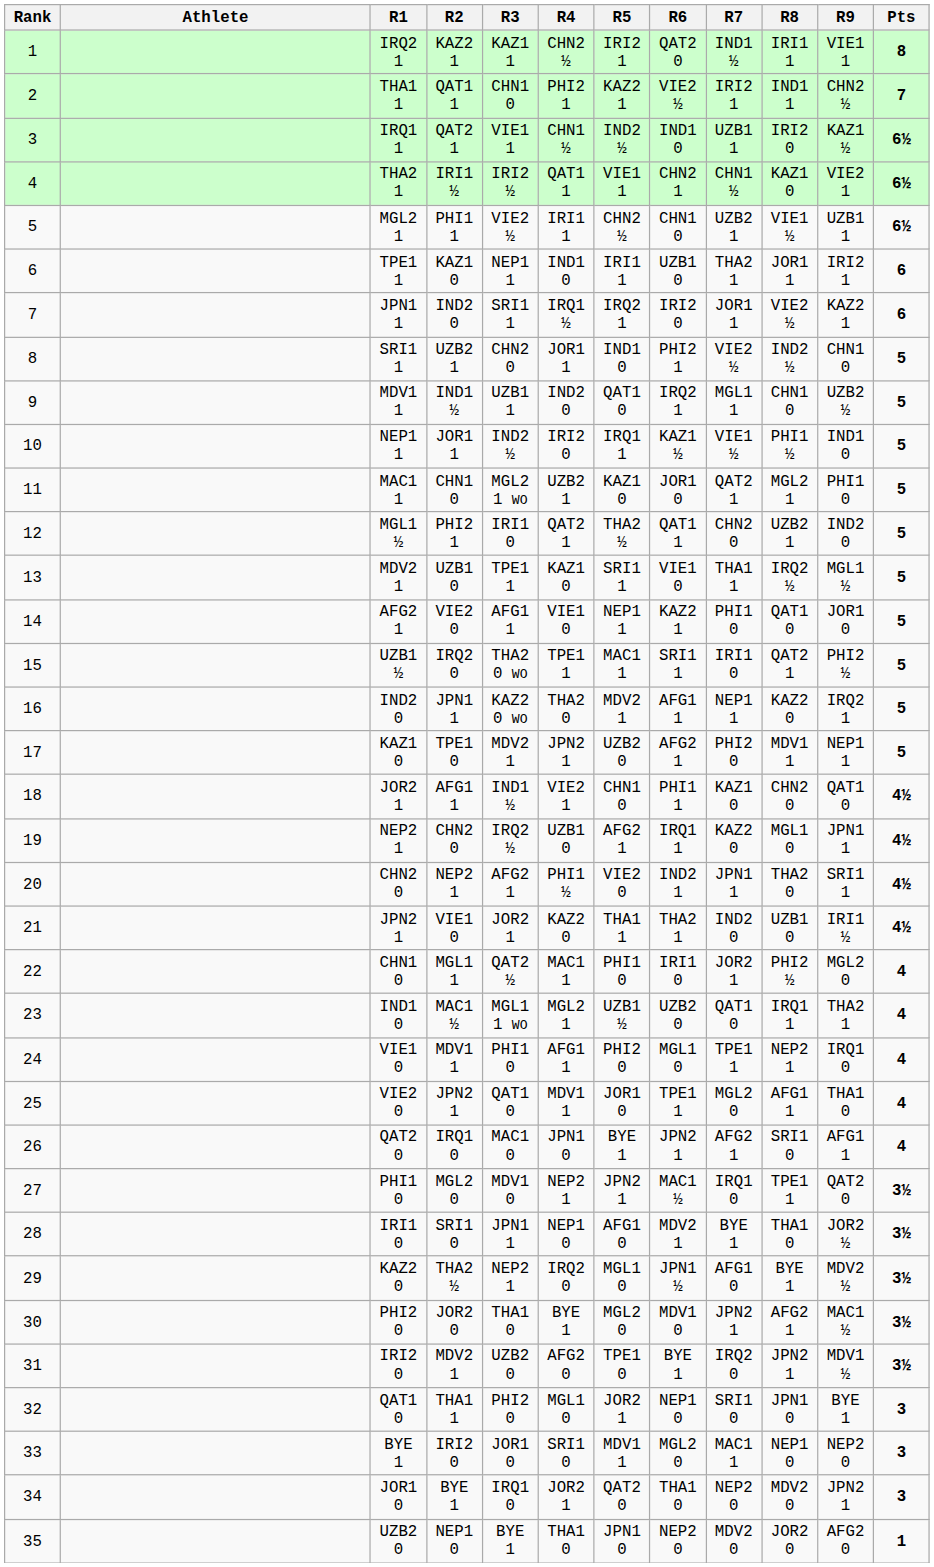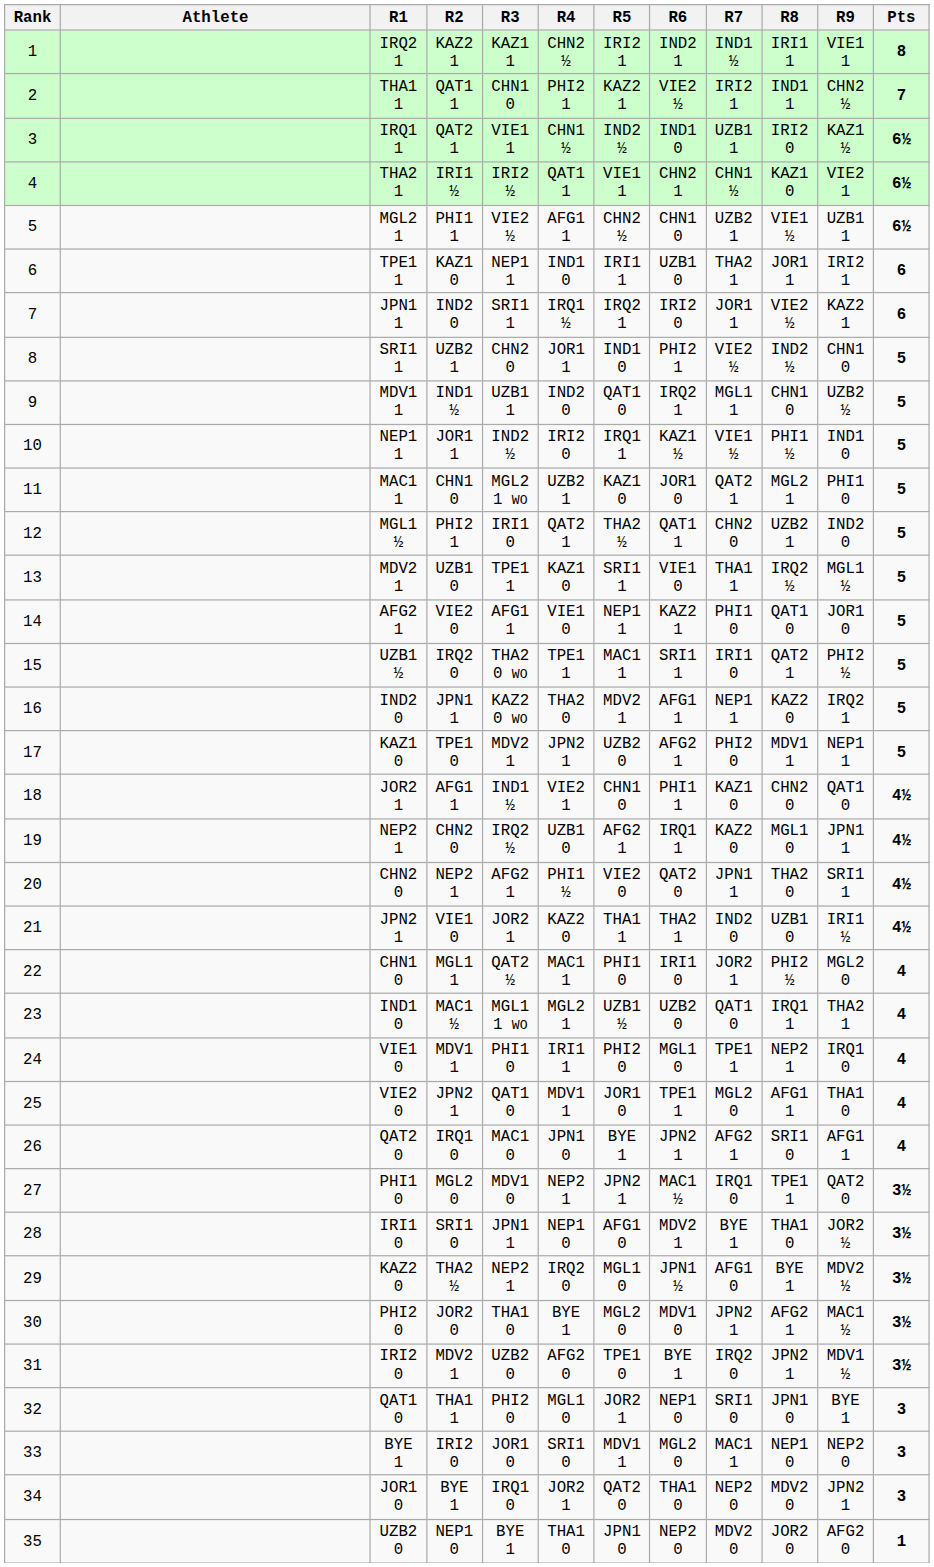(678, 52) QAT2 0 -> (678, 52) IND2 1
(566, 227) IRI1 1 -> (566, 227) AFG1 1
(678, 884) IND2 1 -> (678, 884) QAT2 0
(566, 1059) AFG1 1 -> (566, 1059) IRI1 1
